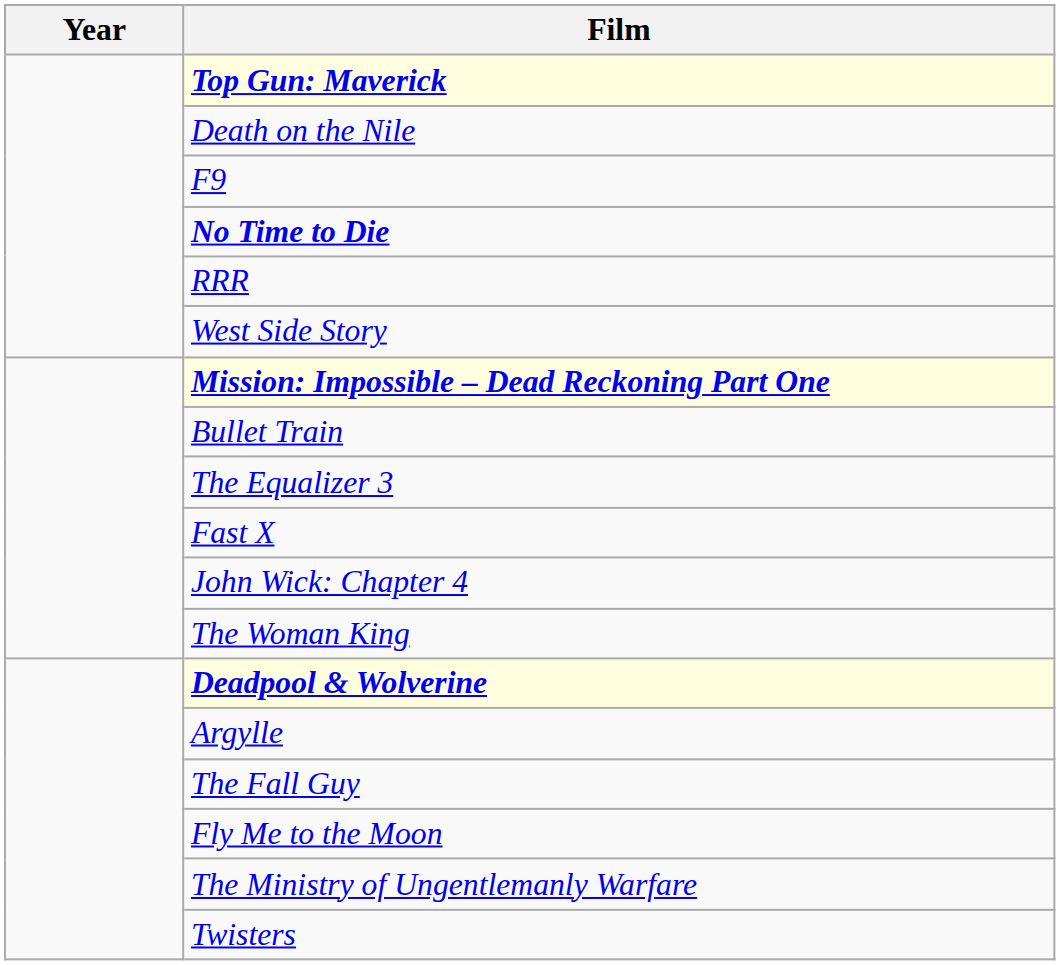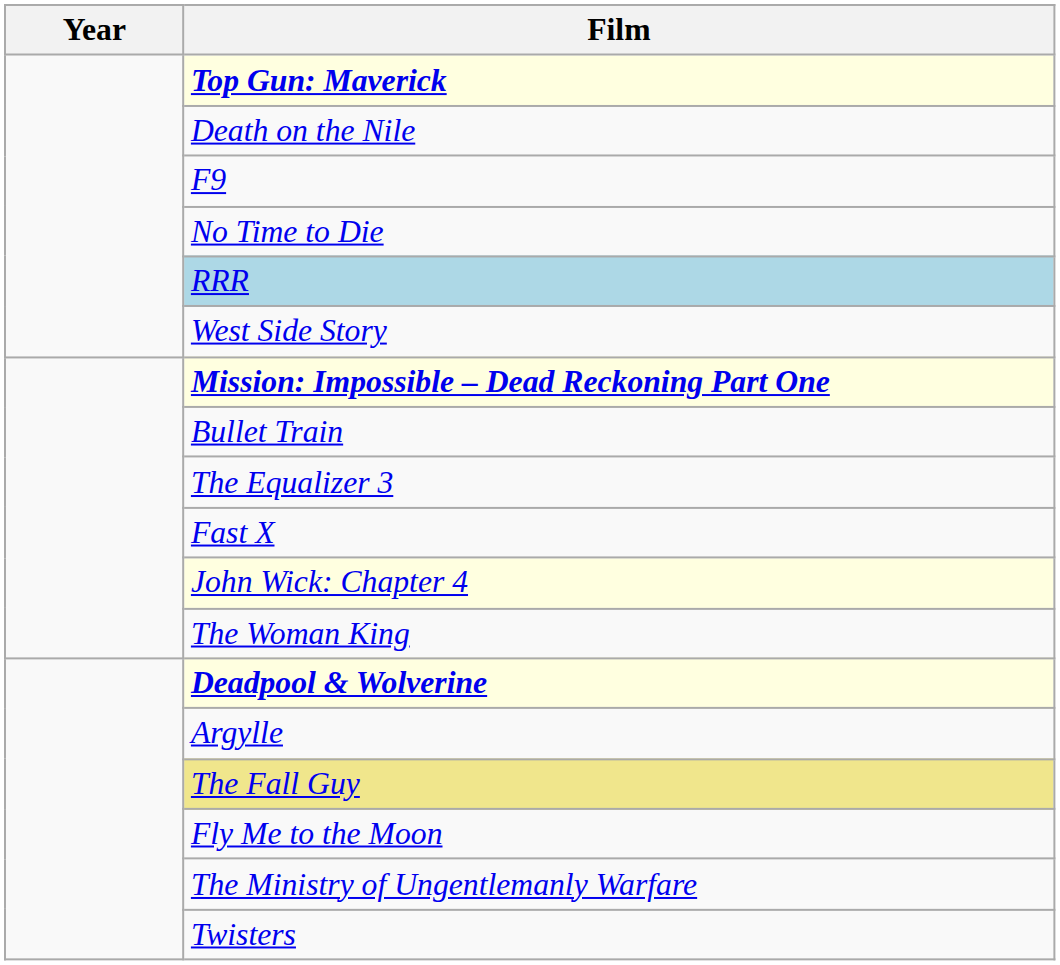(290, 230) bold -> (287, 230) normal
(220, 280) no background -> (220, 280) lightblue background
(329, 582) no background -> (329, 582) lightyellow background
(275, 783) no background -> (275, 783) khaki background
